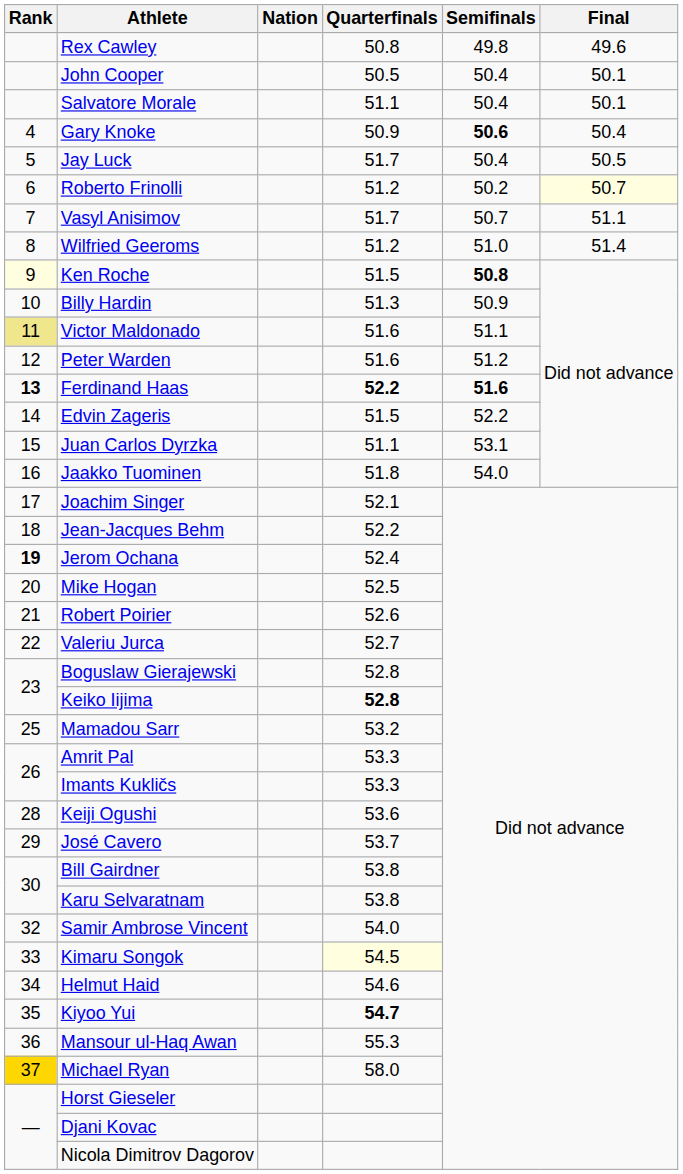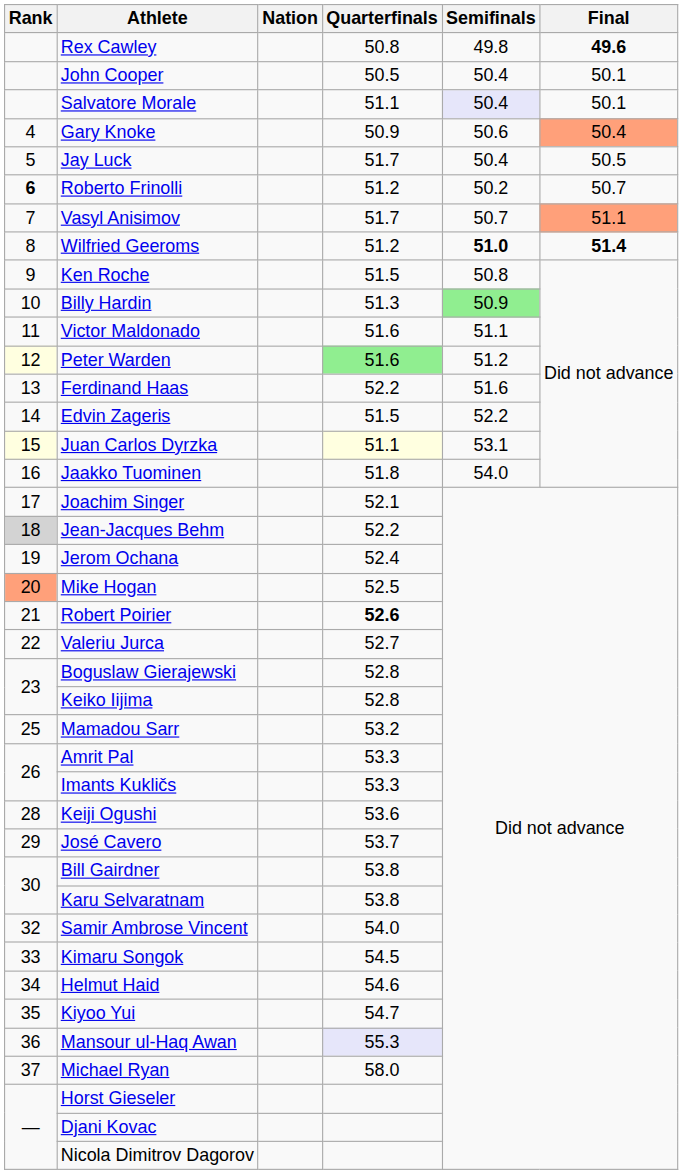(609, 47) normal -> (609, 47) bold
(491, 103) no background -> (491, 103) lavender background
(491, 132) bold -> (491, 132) normal
(609, 132) no background -> (609, 132) lightsalmon background
(31, 189) normal -> (31, 189) bold
(609, 189) lightyellow background -> (609, 189) no background
(609, 217) no background -> (609, 217) lightsalmon background
(491, 246) normal -> (491, 246) bold
(609, 246) normal -> (609, 246) bold
(31, 274) lightyellow background -> (31, 274) no background
(491, 274) bold -> (491, 274) normal
(491, 302) no background -> (491, 302) lightgreen background
(31, 331) khaki background -> (31, 331) no background
(31, 359) no background -> (31, 359) lightyellow background
(382, 359) no background -> (382, 359) lightgreen background
(31, 388) bold -> (31, 388) normal
(382, 388) bold -> (382, 388) normal
(491, 388) bold -> (491, 388) normal
(31, 445) no background -> (31, 445) lightyellow background
(382, 445) no background -> (382, 445) lightyellow background
(31, 530) no background -> (31, 530) lightgrey background
(31, 558) bold -> (31, 558) normal
(31, 587) no background -> (31, 587) lightsalmon background
(382, 615) normal -> (382, 615) bold
(382, 700) bold -> (382, 700) normal
(382, 956) lightyellow background -> (382, 956) no background
(382, 1013) bold -> (382, 1013) normal
(382, 1041) no background -> (382, 1041) lavender background
(31, 1070) gold background -> (31, 1070) no background
